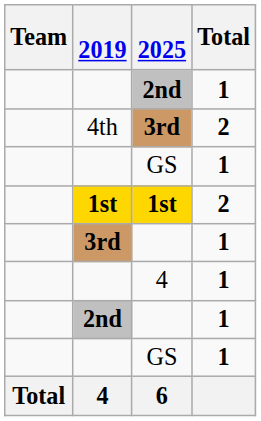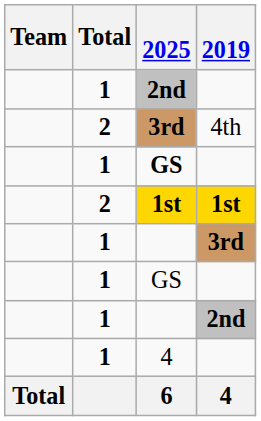columns swapped: (102, 50) <-> (224, 37)
(162, 165) normal -> (166, 165) bold
(162, 280) 4 -> (166, 280) GS
(162, 357) GS -> (166, 357) 4
